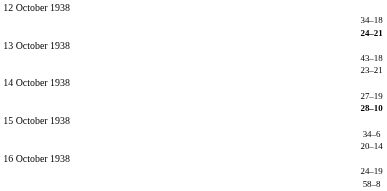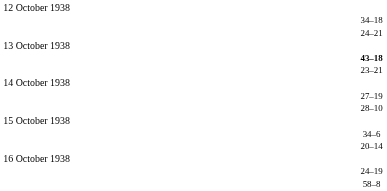(372, 32) bold -> (372, 32) normal
(372, 58) normal -> (372, 58) bold
(372, 108) bold -> (372, 108) normal
